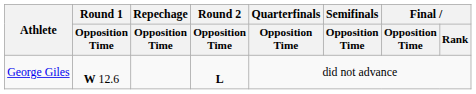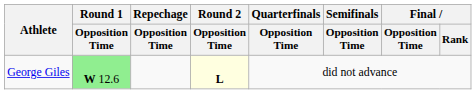(101, 79) no background -> (101, 79) lightgreen background
(220, 79) no background -> (220, 79) lightyellow background
